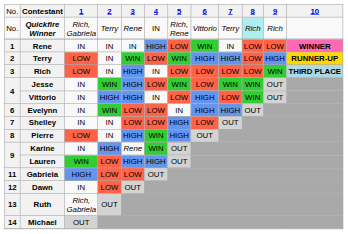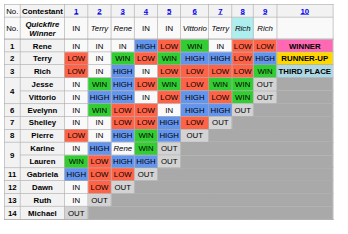(81, 28) Rich, Gabriela -> (76, 28) IN
(179, 28) Rich, Rene -> (169, 28) IN
(81, 204) Rich, Gabriela -> (76, 200) IN
